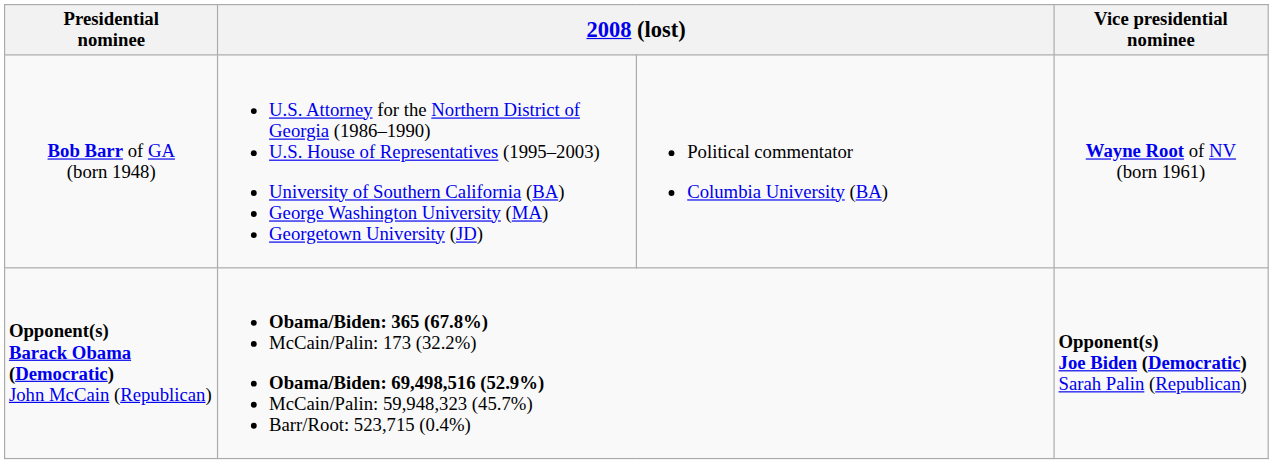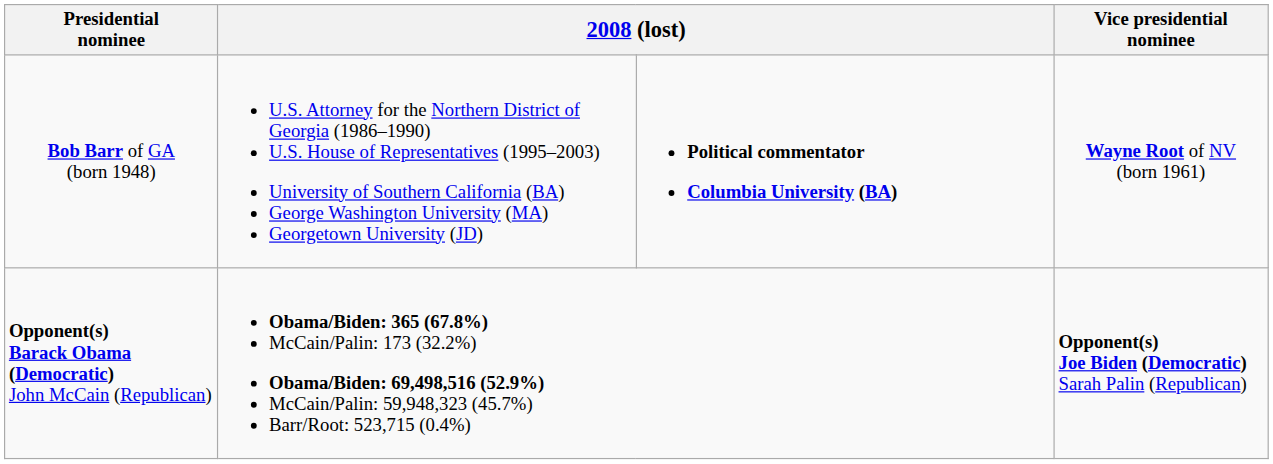(845, 172) normal -> (845, 172) bold
